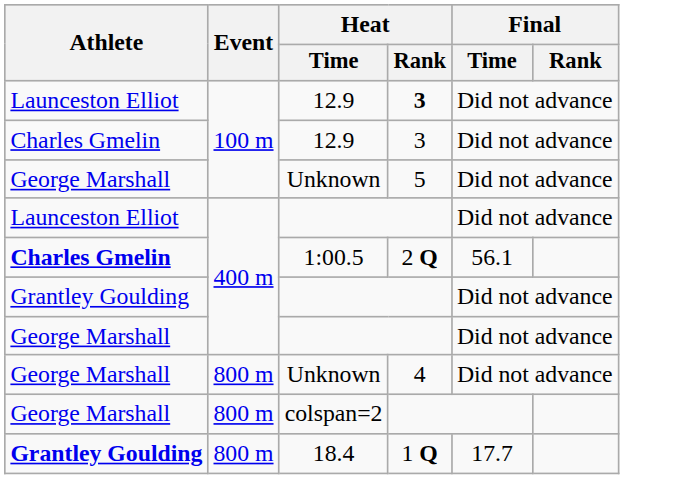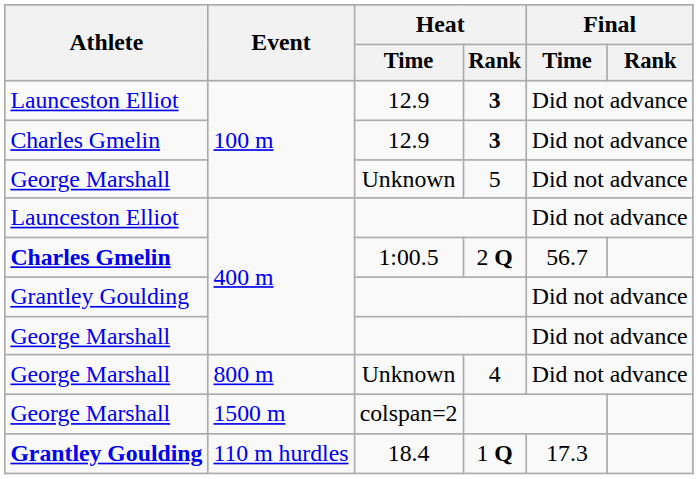(420, 139) normal -> (495, 139) bold
(492, 257) 56.1 -> (567, 257) 56.7
(244, 414) 800 m -> (249, 414) 1500 m
(244, 453) 800 m -> (281, 453) 110 m hurdles
(492, 453) 17.7 -> (567, 453) 17.3
